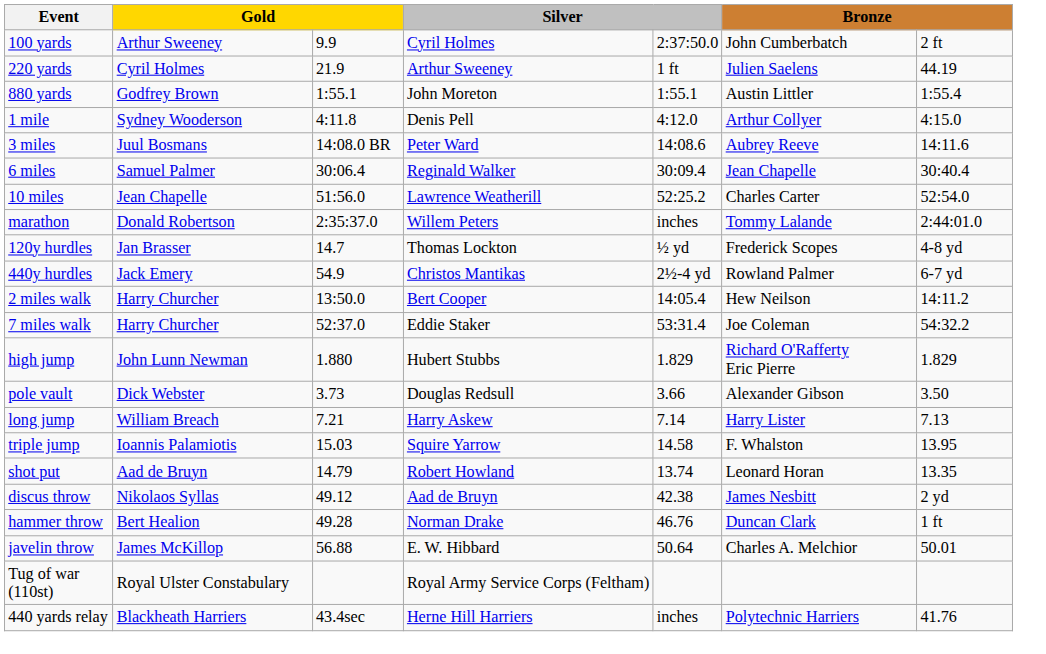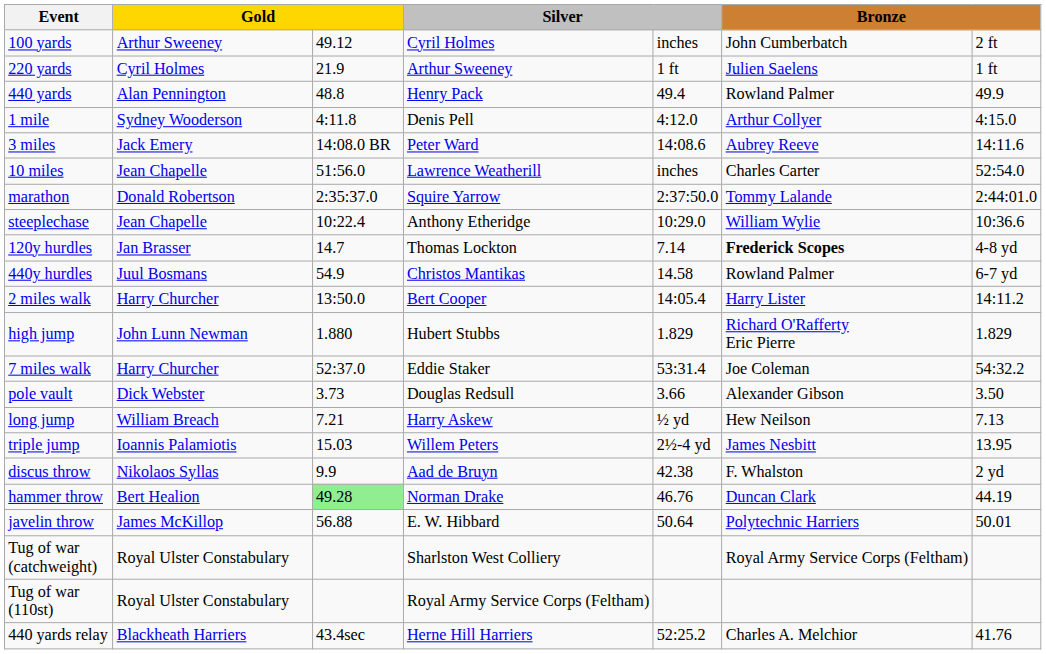(326, 42) 9.9 -> (334, 42) 49.12
(687, 42) 2:37:50.0 -> (677, 42) inches
(939, 68) 44.19 -> (987, 68) 1 ft
+ row: (40, 94)
- row: (40, 94)
(162, 145) Juul Bosmans -> (155, 145) Jack Emery
- row: (32, 171)
(681, 196) 52:25.2 -> (677, 171) inches
(453, 222) Willem Peters -> (454, 196) Squire Yarrow
(677, 222) inches -> (687, 196) 2:37:50.0
+ row: (49, 222)
(673, 247) ½ yd -> (671, 247) 7.14
(782, 247) normal -> (785, 247) bold
(155, 273) Jack Emery -> (162, 273) Juul Bosmans
(684, 273) 2½-4 yd -> (675, 273) 14.58
(768, 299) Hew Neilson -> (765, 299) Harry Lister
rows swapped: (50, 324) <-> (41, 359)
(671, 419) 7.14 -> (673, 419) ½ yd
(765, 419) Harry Lister -> (768, 419) Hew Neilson
(454, 445) Squire Yarrow -> (453, 445) Willem Peters
(675, 445) 14.58 -> (684, 445) 2½-4 yd
(764, 445) F. Whalston -> (771, 445) James Nesbitt
- row: (34, 471)
(334, 496) 49.12 -> (326, 471) 9.9
(771, 496) James Nesbitt -> (764, 471) F. Whalston
(334, 522) no background -> (334, 496) lightgreen background
(931, 522) 1 ft -> (994, 496) 44.19
(791, 548) Charles A. Melchior -> (792, 522) Polytechnic Harriers
+ row: (53, 557)
(677, 617) inches -> (681, 635) 52:25.2
(792, 617) Polytechnic Harriers -> (791, 635) Charles A. Melchior
